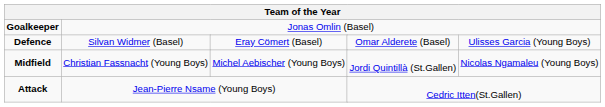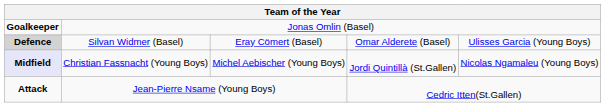(33, 42) no background -> (33, 42) lightgrey background
(33, 63) no background -> (33, 63) lavender background
